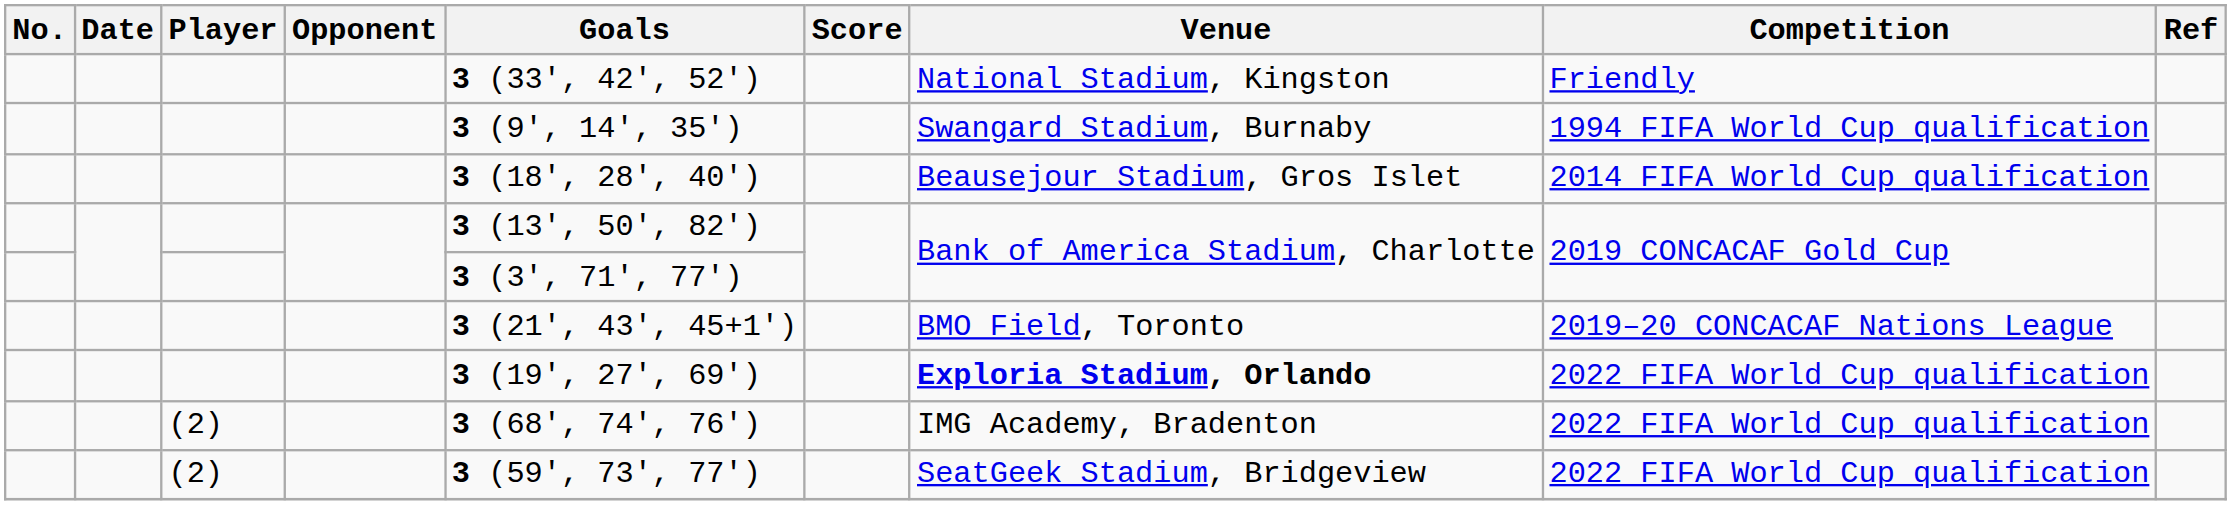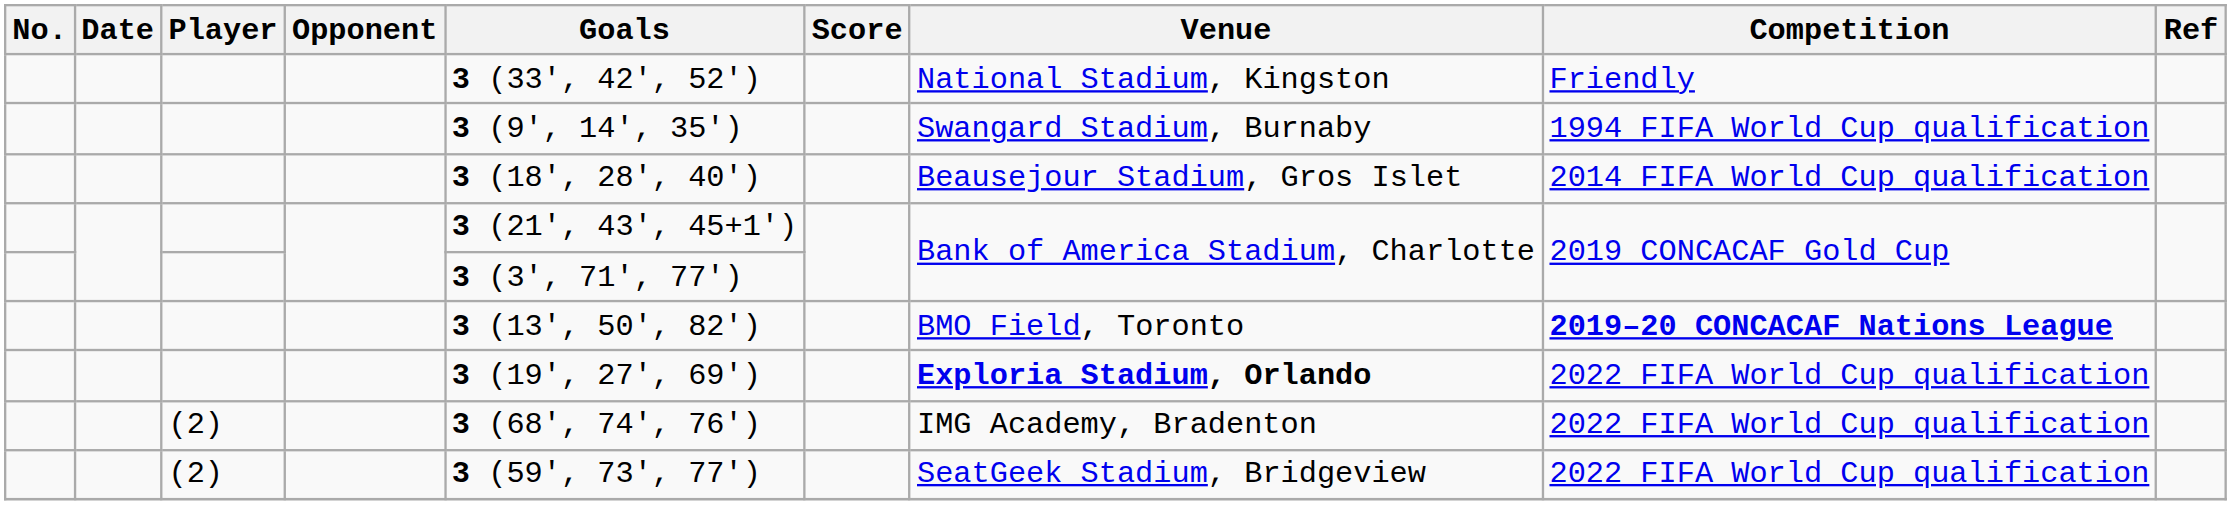(606, 227) 3 (13', 50', 82') -> (625, 227) 3 (21', 43', 45+1')
(625, 326) 3 (21', 43', 45+1') -> (606, 326) 3 (13', 50', 82')
(1831, 326) normal -> (1831, 326) bold
